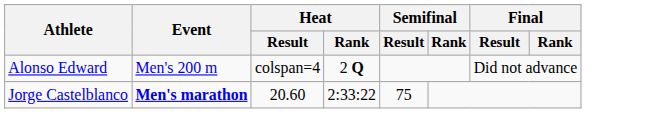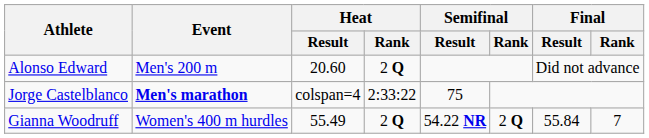(288, 68) colspan=4 -> (328, 68) 20.60
(288, 94) 20.60 -> (328, 94) colspan=4
+ row: (63, 121)
